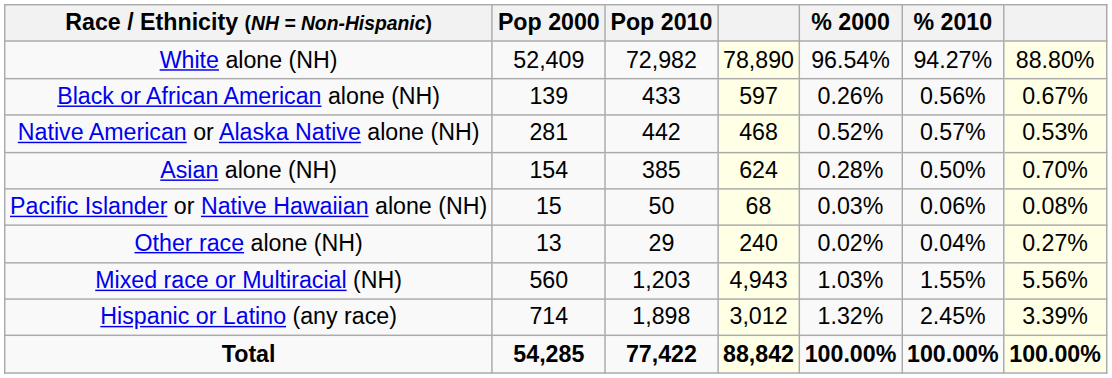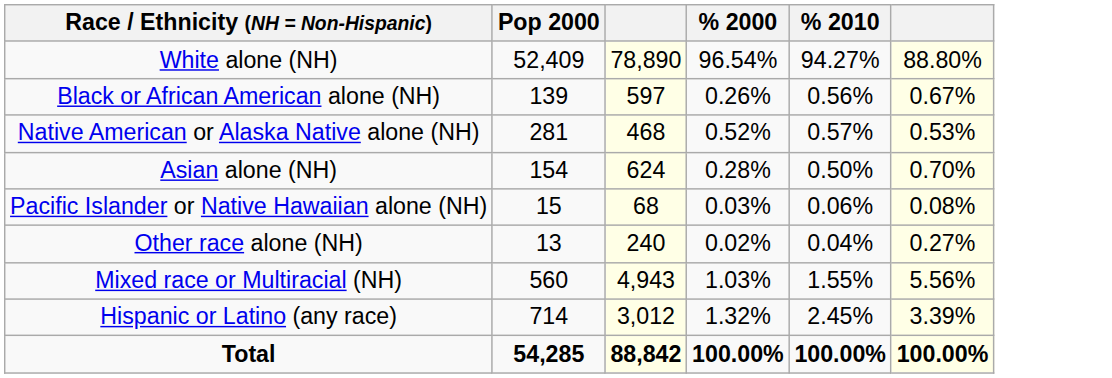- column: (661, 22)
